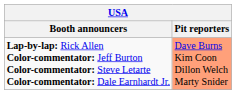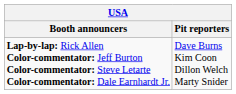(201, 63) lightsalmon background -> (201, 63) no background
